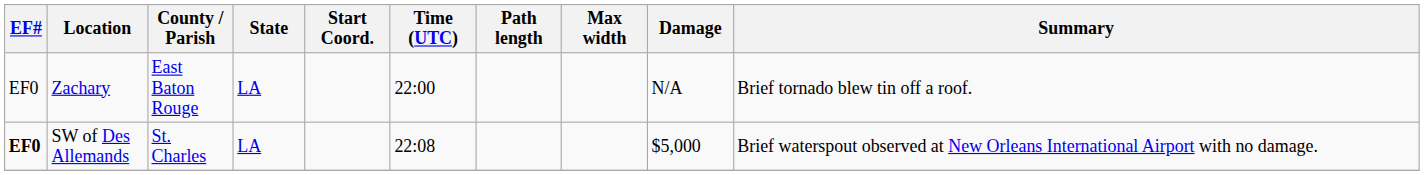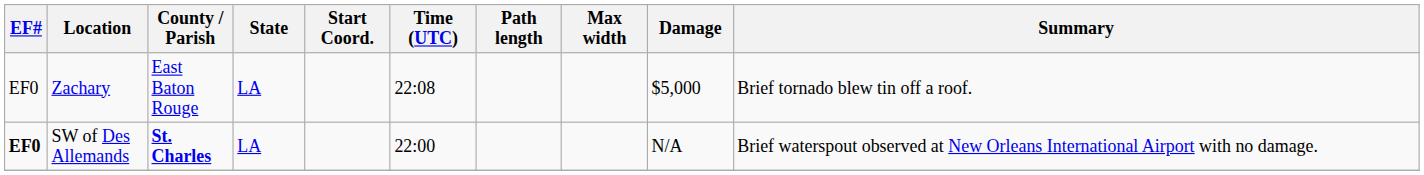(415, 87) 22:00 -> (415, 87) 22:08
(667, 87) N/A -> (676, 87) $5,000
(179, 146) normal -> (181, 146) bold
(415, 146) 22:08 -> (415, 146) 22:00
(676, 146) $5,000 -> (667, 146) N/A
